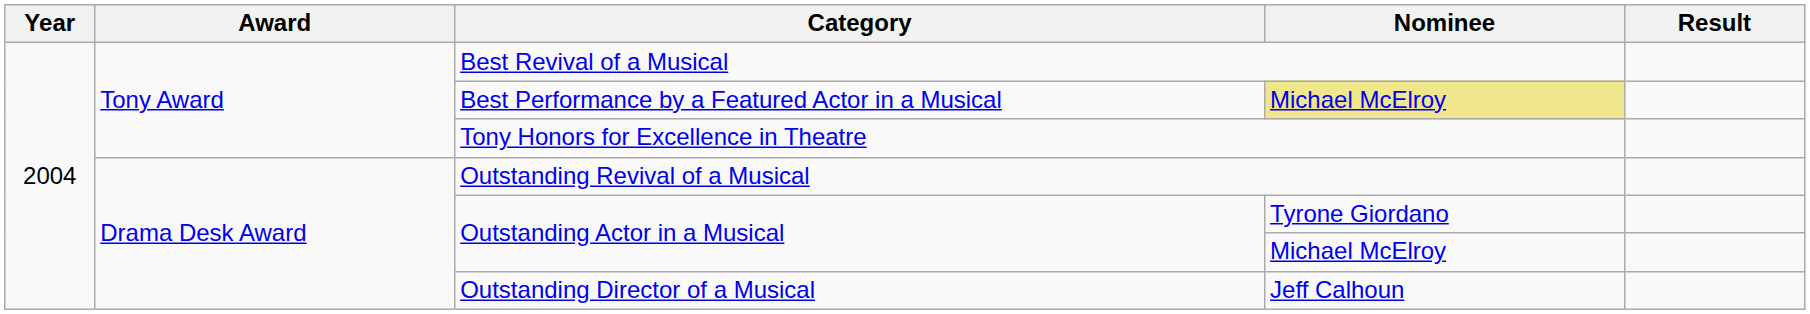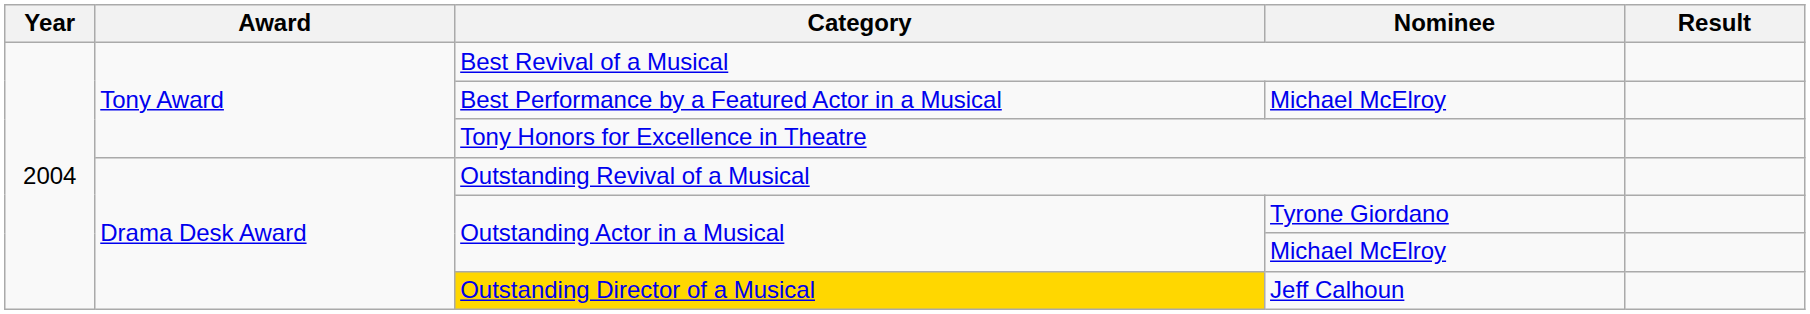(1358, 99) khaki background -> (1358, 99) no background
(638, 289) no background -> (638, 289) gold background
